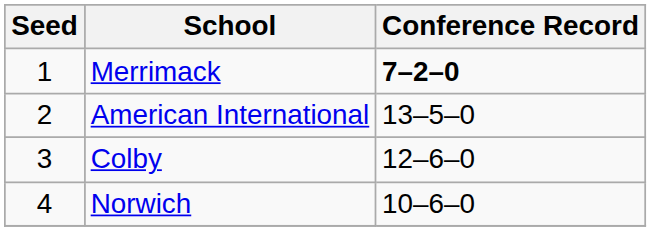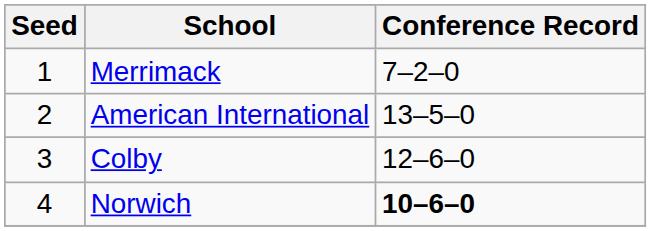(421, 70) bold -> (421, 70) normal
(429, 203) normal -> (429, 203) bold
